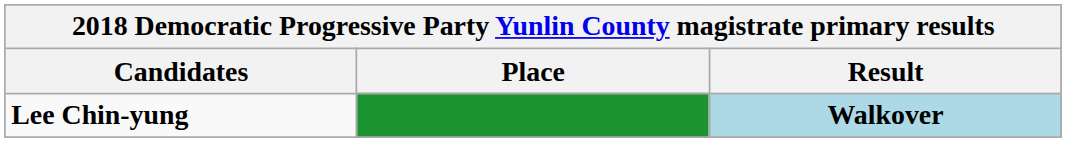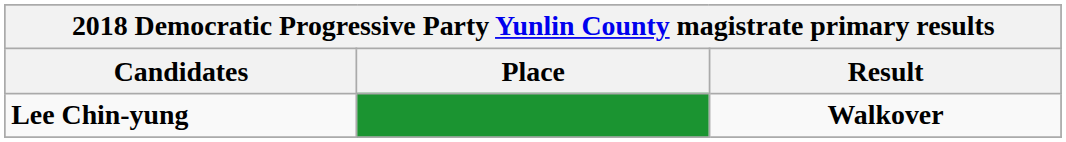(886, 114) lightblue background -> (886, 114) no background
